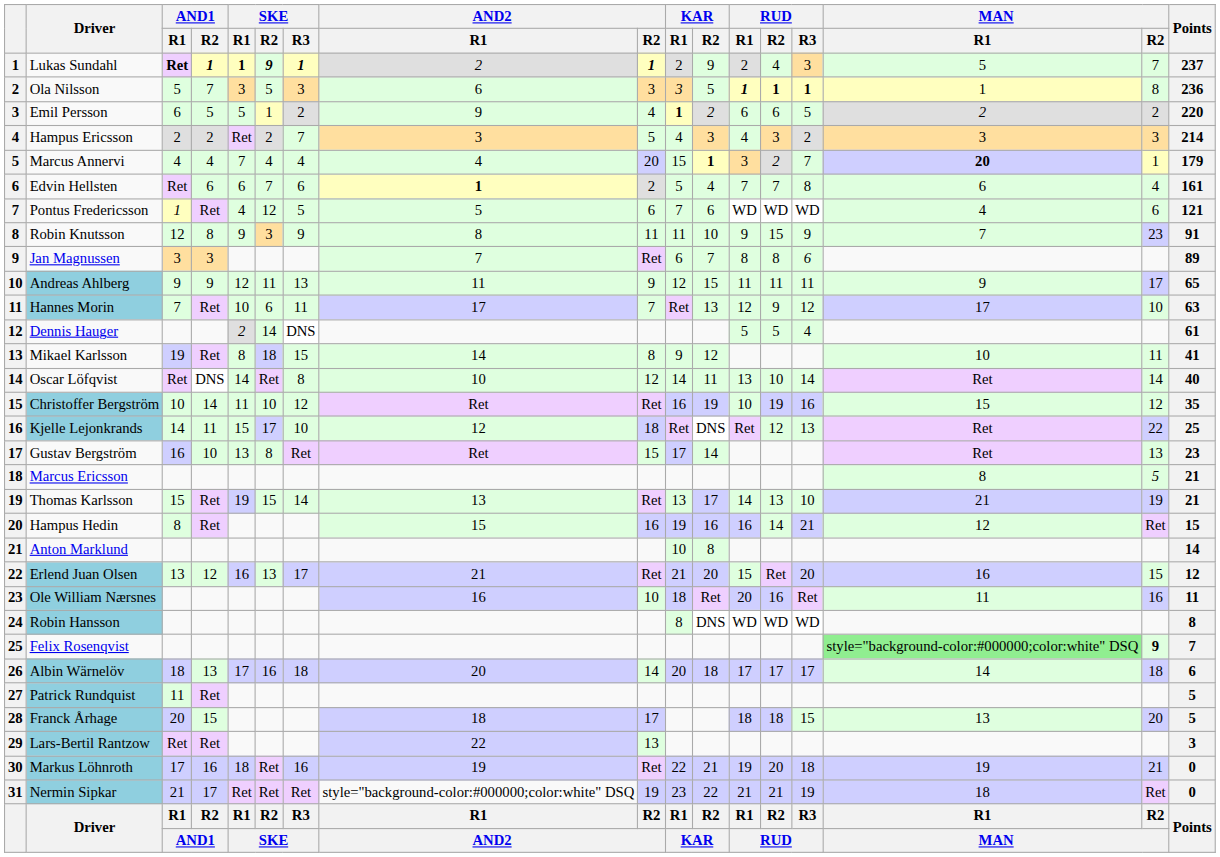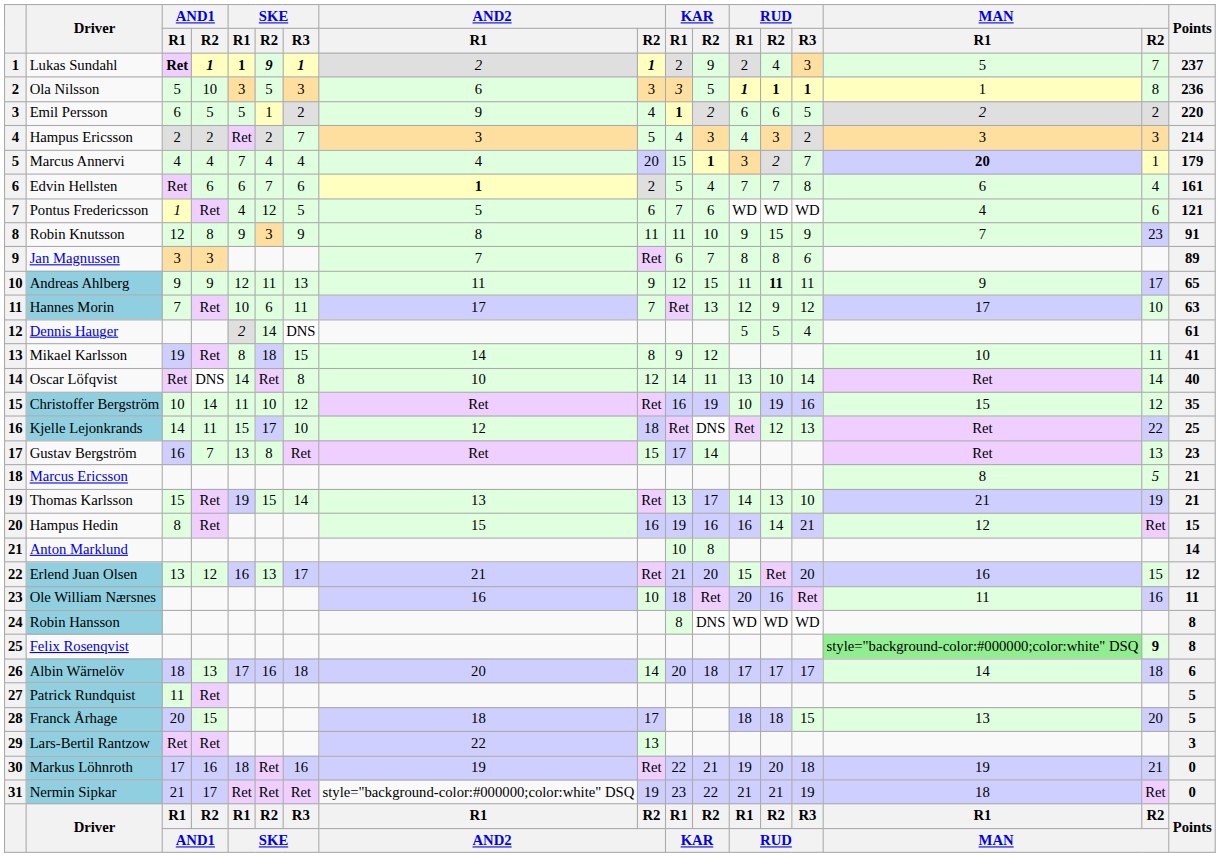(210, 88) 7 -> (210, 88) 10
(776, 282) normal -> (776, 282) bold
(210, 452) 10 -> (210, 452) 7
(1192, 646) 7 -> (1192, 646) 8
